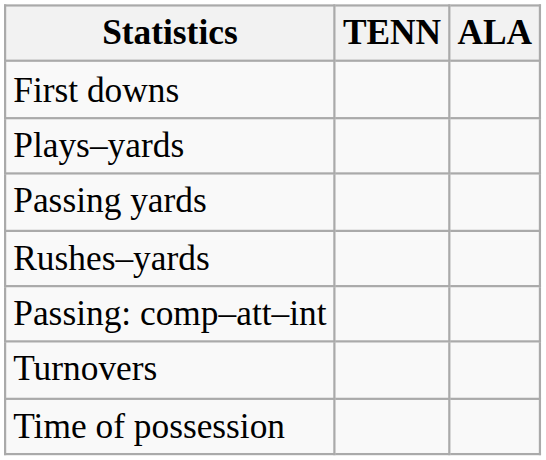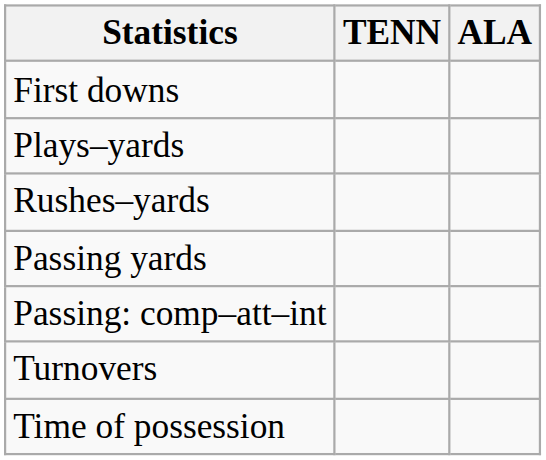rows swapped: (111, 257) <-> (110, 201)
